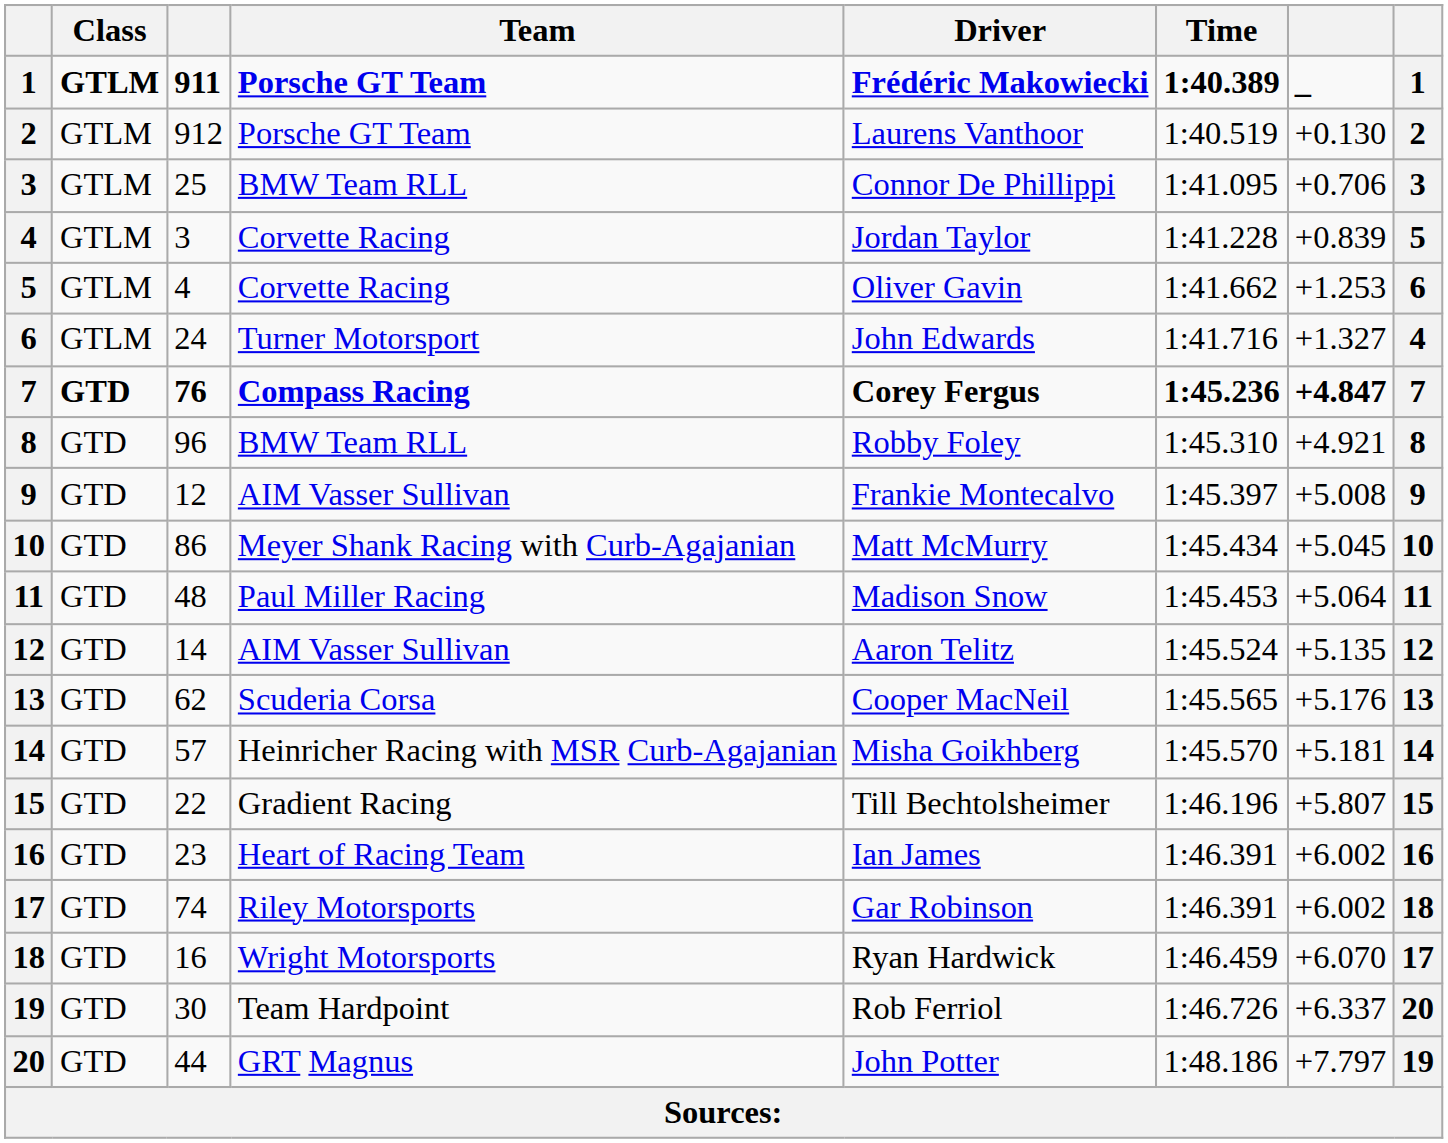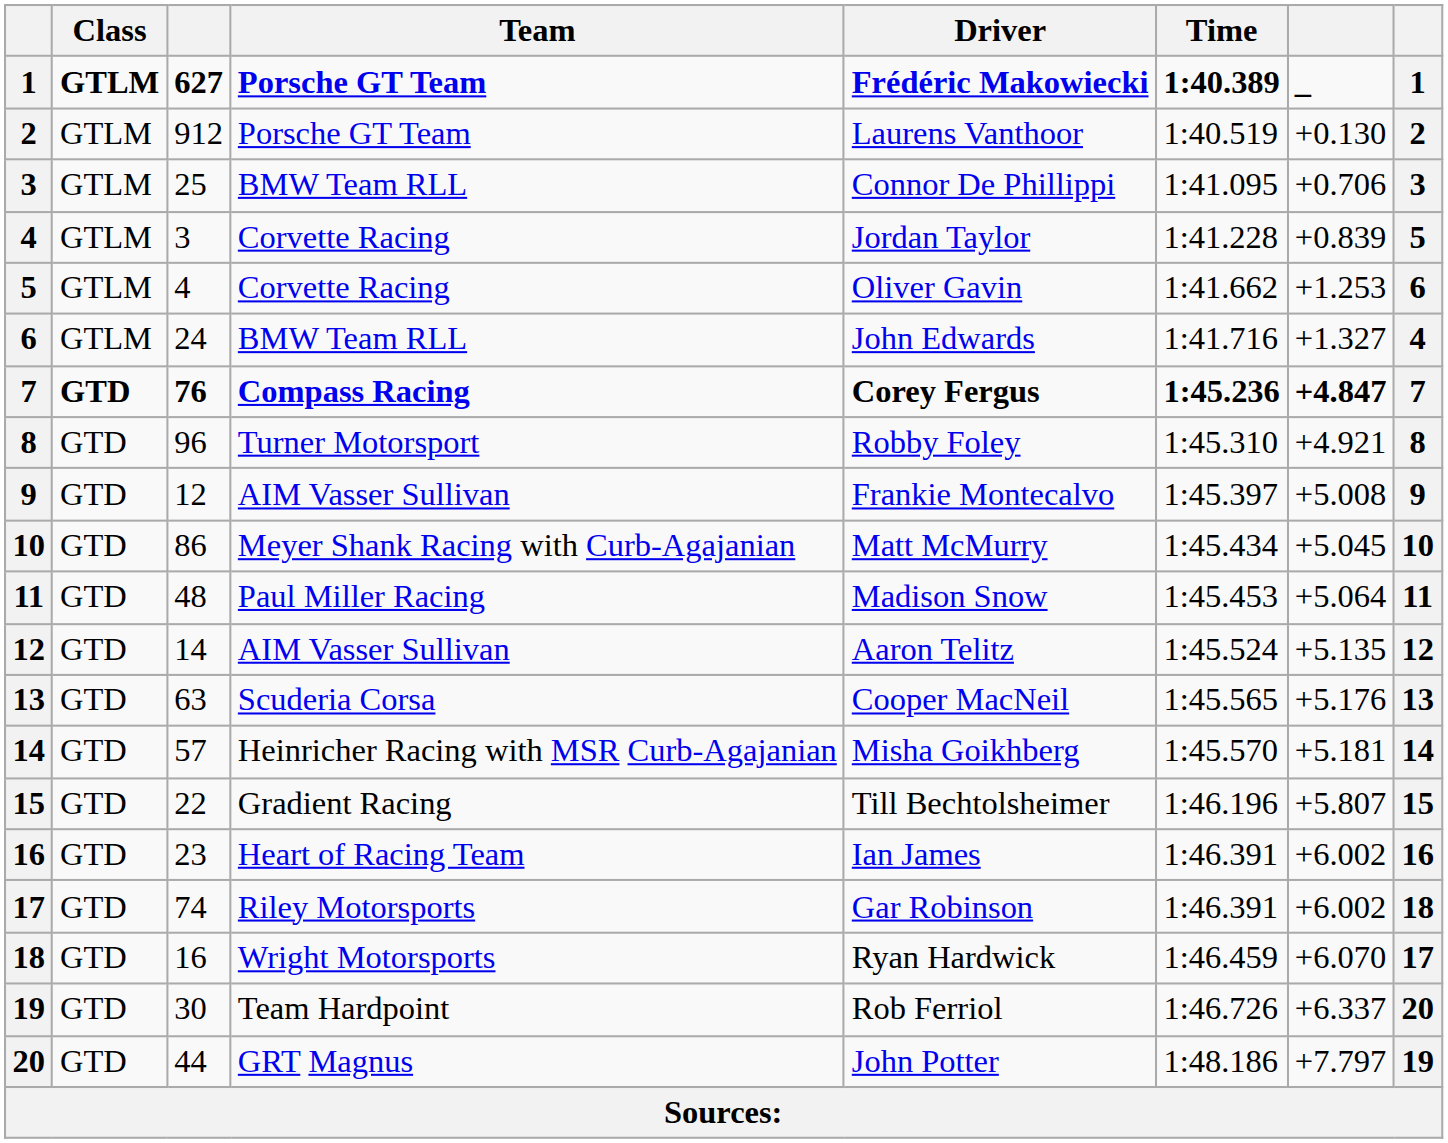(198, 81) 911 -> (199, 81) 627
(359, 339) Turner Motorsport -> (353, 339) BMW Team RLL
(353, 442) BMW Team RLL -> (359, 442) Turner Motorsport
(190, 699) 62 -> (190, 699) 63
